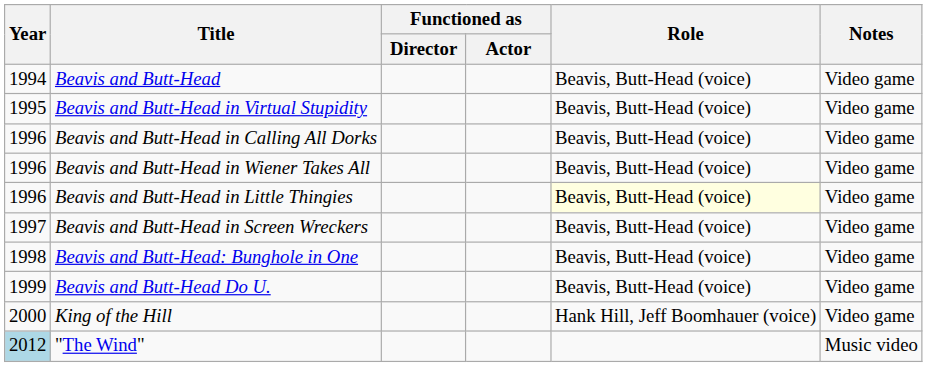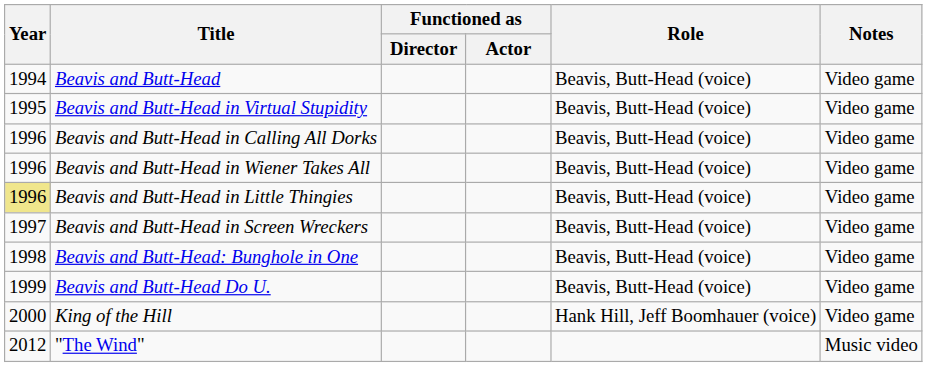(28, 197) no background -> (28, 197) khaki background
(653, 197) lightyellow background -> (653, 197) no background
(28, 345) lightblue background -> (28, 345) no background
